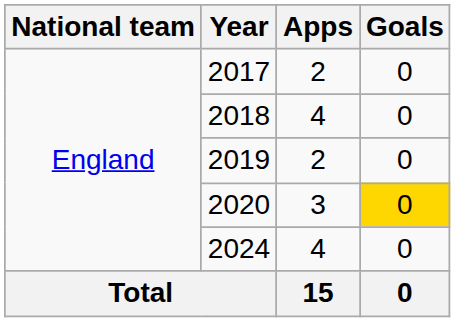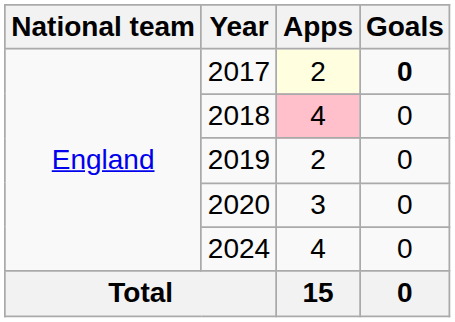(318, 71) no background -> (318, 71) lightyellow background
(405, 71) normal -> (405, 71) bold
(318, 115) no background -> (318, 115) pink background
(405, 204) gold background -> (405, 204) no background
